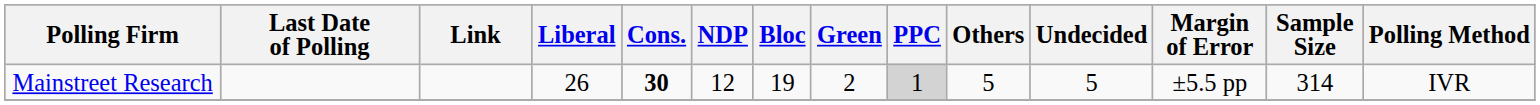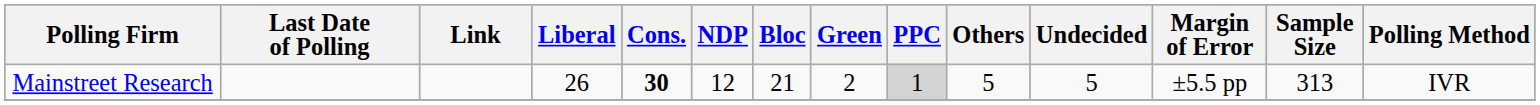(782, 82) 19 -> (782, 82) 21
(1315, 82) 314 -> (1315, 82) 313
